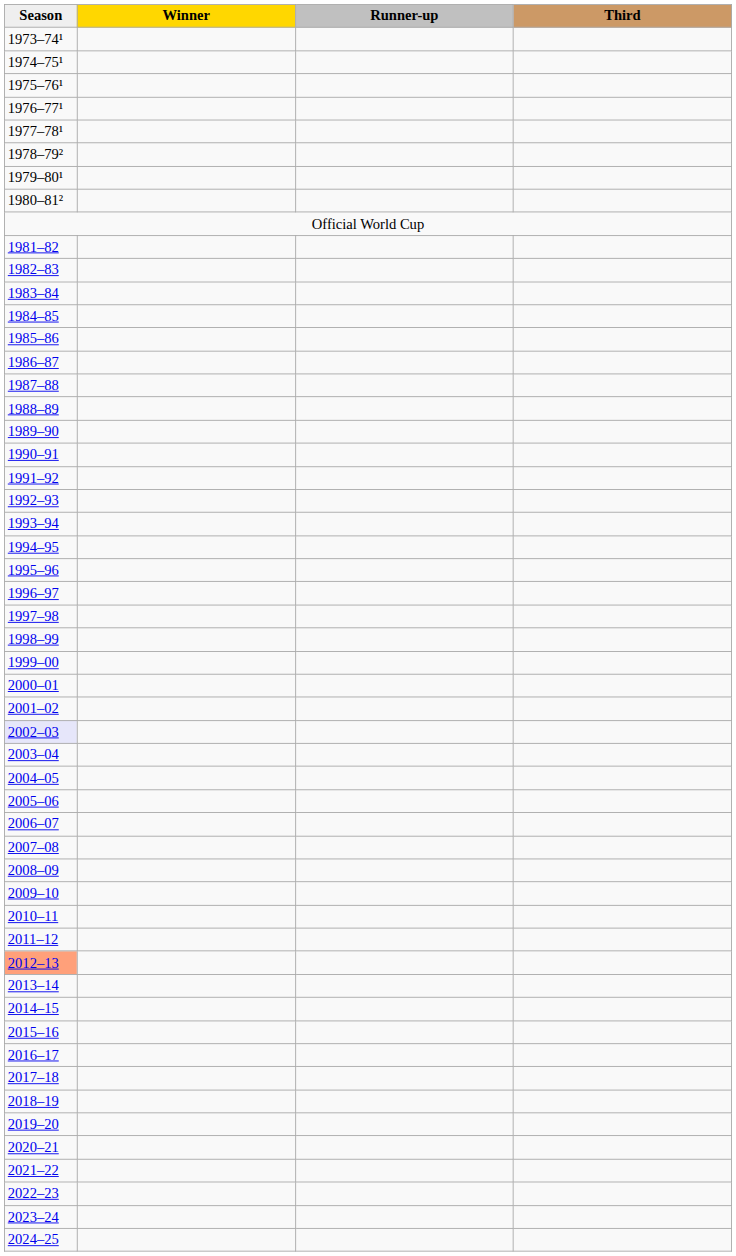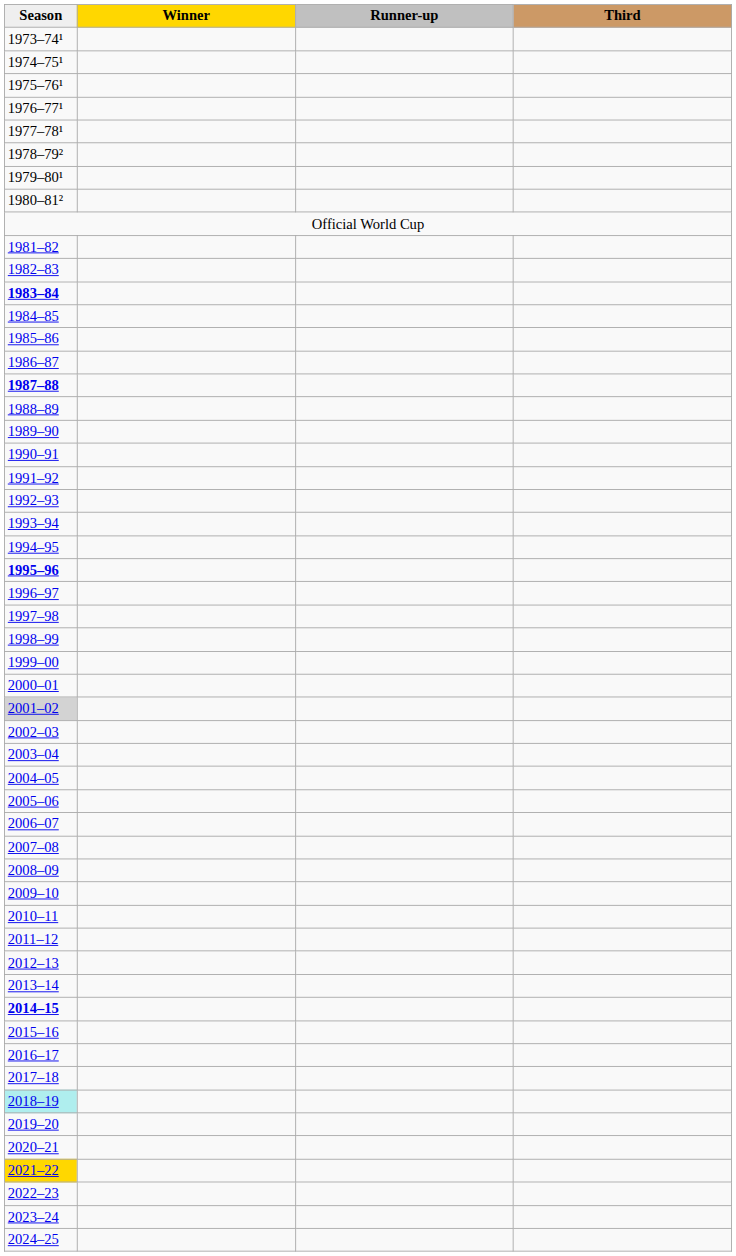(33, 293) normal -> (33, 293) bold
(33, 385) normal -> (33, 385) bold
(33, 570) normal -> (33, 570) bold
(33, 708) no background -> (33, 708) lightgrey background
(33, 731) lavender background -> (33, 731) no background
(33, 962) lightsalmon background -> (33, 962) no background
(33, 1008) normal -> (33, 1008) bold
(33, 1101) no background -> (33, 1101) paleturquoise background
(33, 1170) no background -> (33, 1170) gold background
